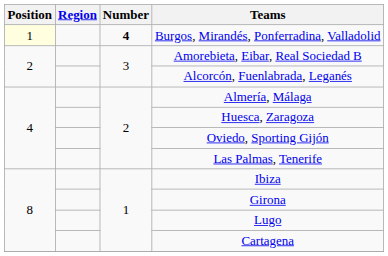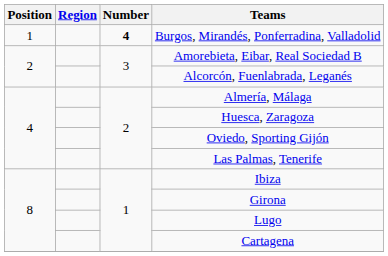(30, 35) lightyellow background -> (30, 35) no background
